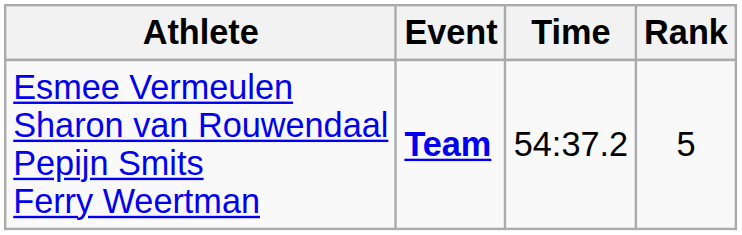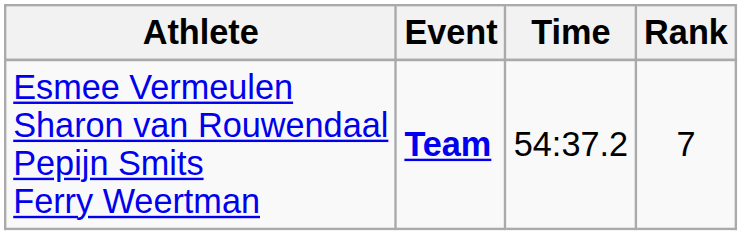(686, 144) 5 -> (686, 144) 7
